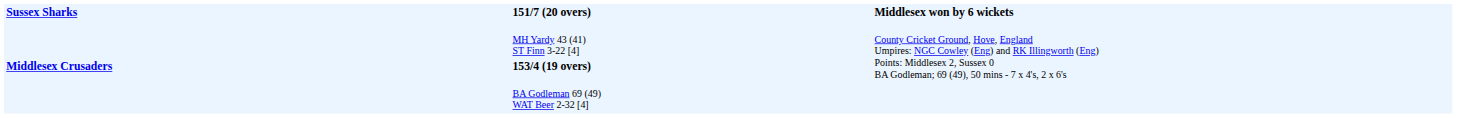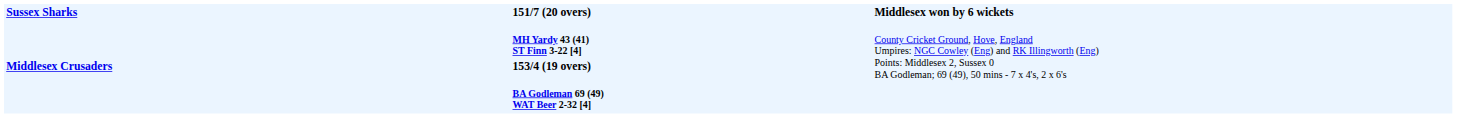(549, 45) normal -> (551, 45) bold
(557, 99) normal -> (558, 99) bold
